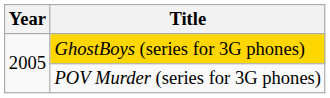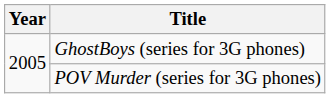(180, 48) gold background -> (180, 48) no background
